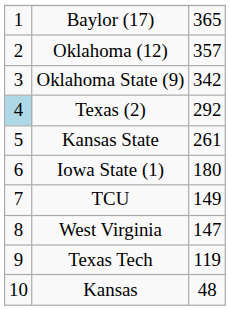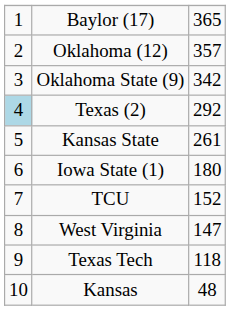(207, 200) 149 -> (207, 200) 152
(207, 259) 119 -> (207, 259) 118
